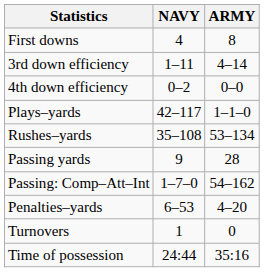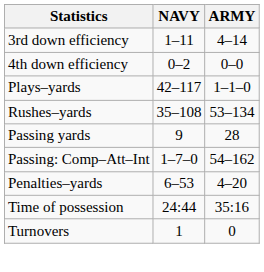- row: (43, 40)
rows swapped: (39, 231) <-> (66, 254)
